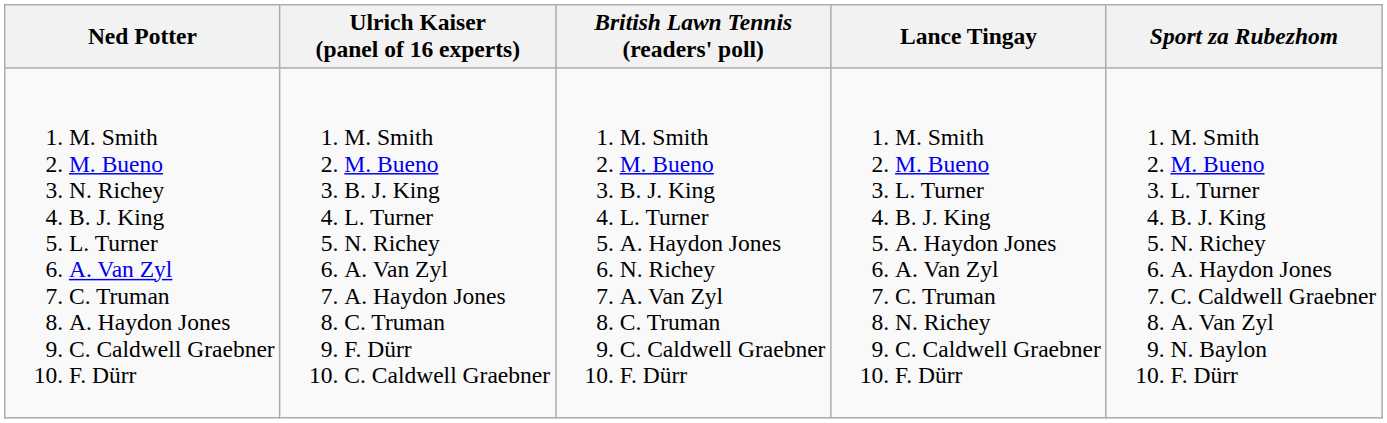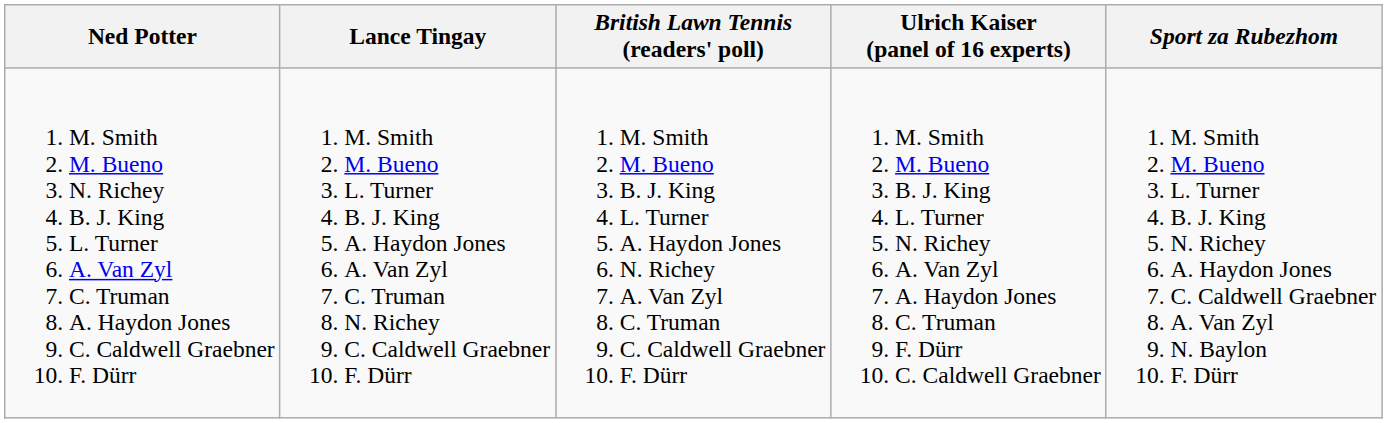columns swapped: (969, 36) <-> (418, 36)
